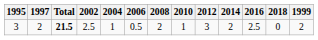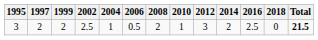columns swapped: (301, 12) <-> (64, 12)
